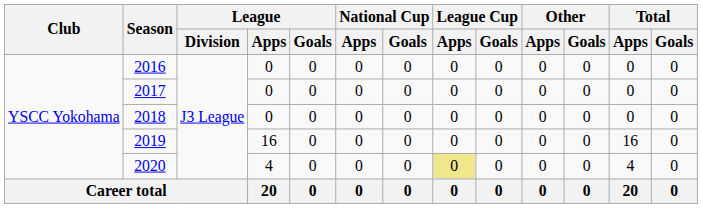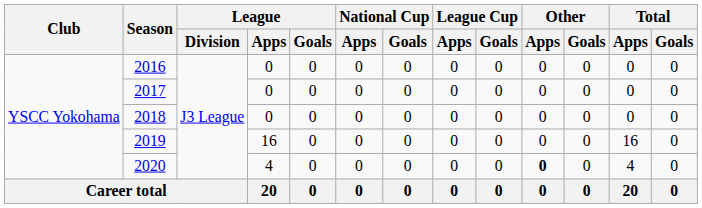(454, 166) khaki background -> (454, 166) no background
(543, 166) normal -> (543, 166) bold
